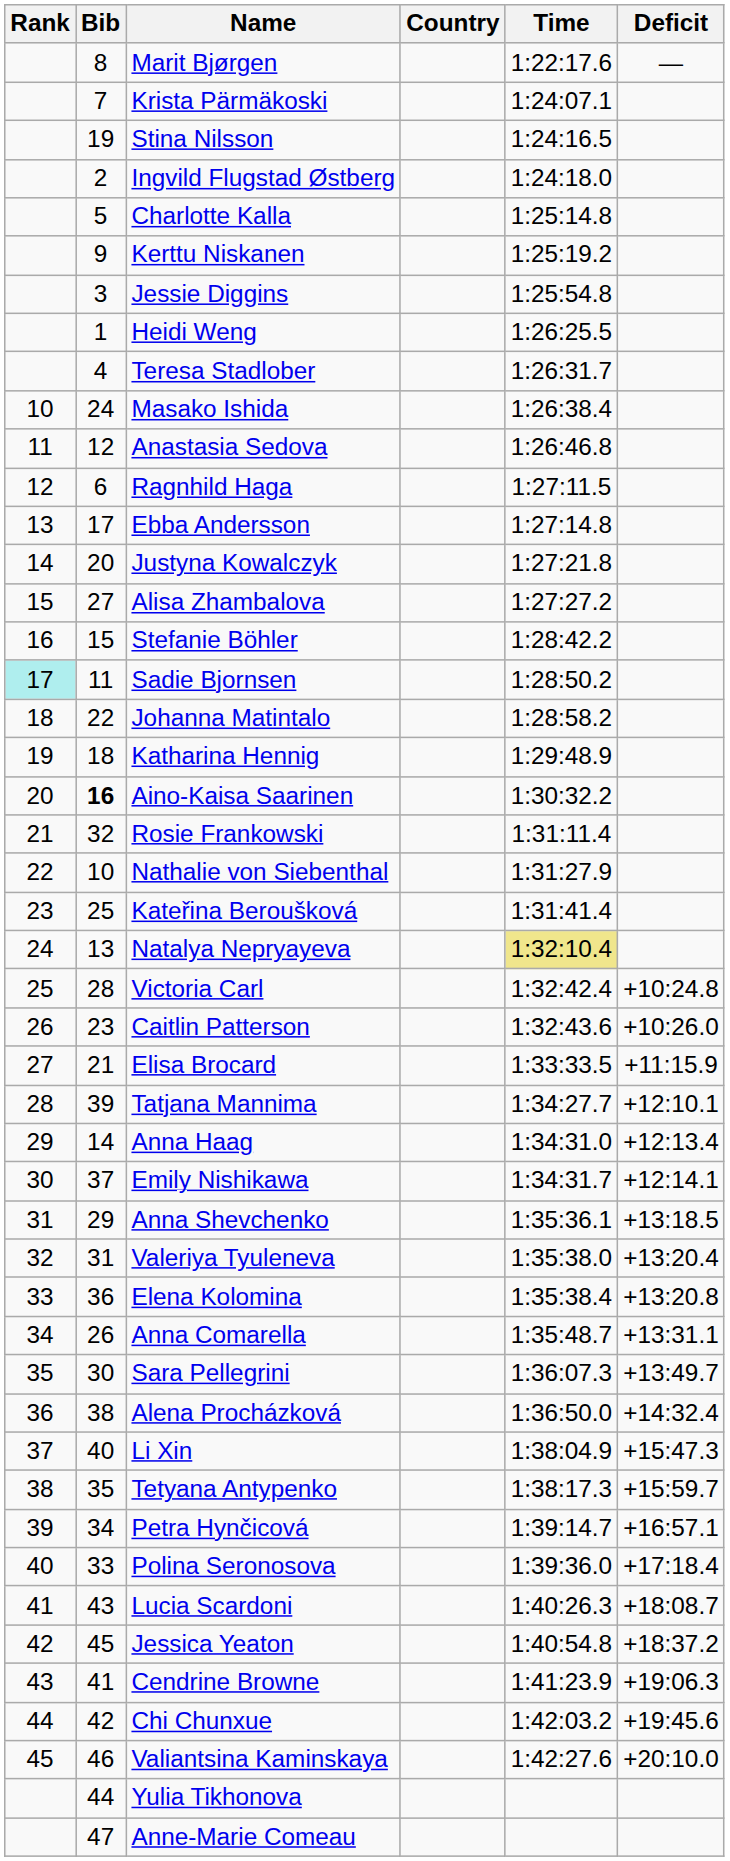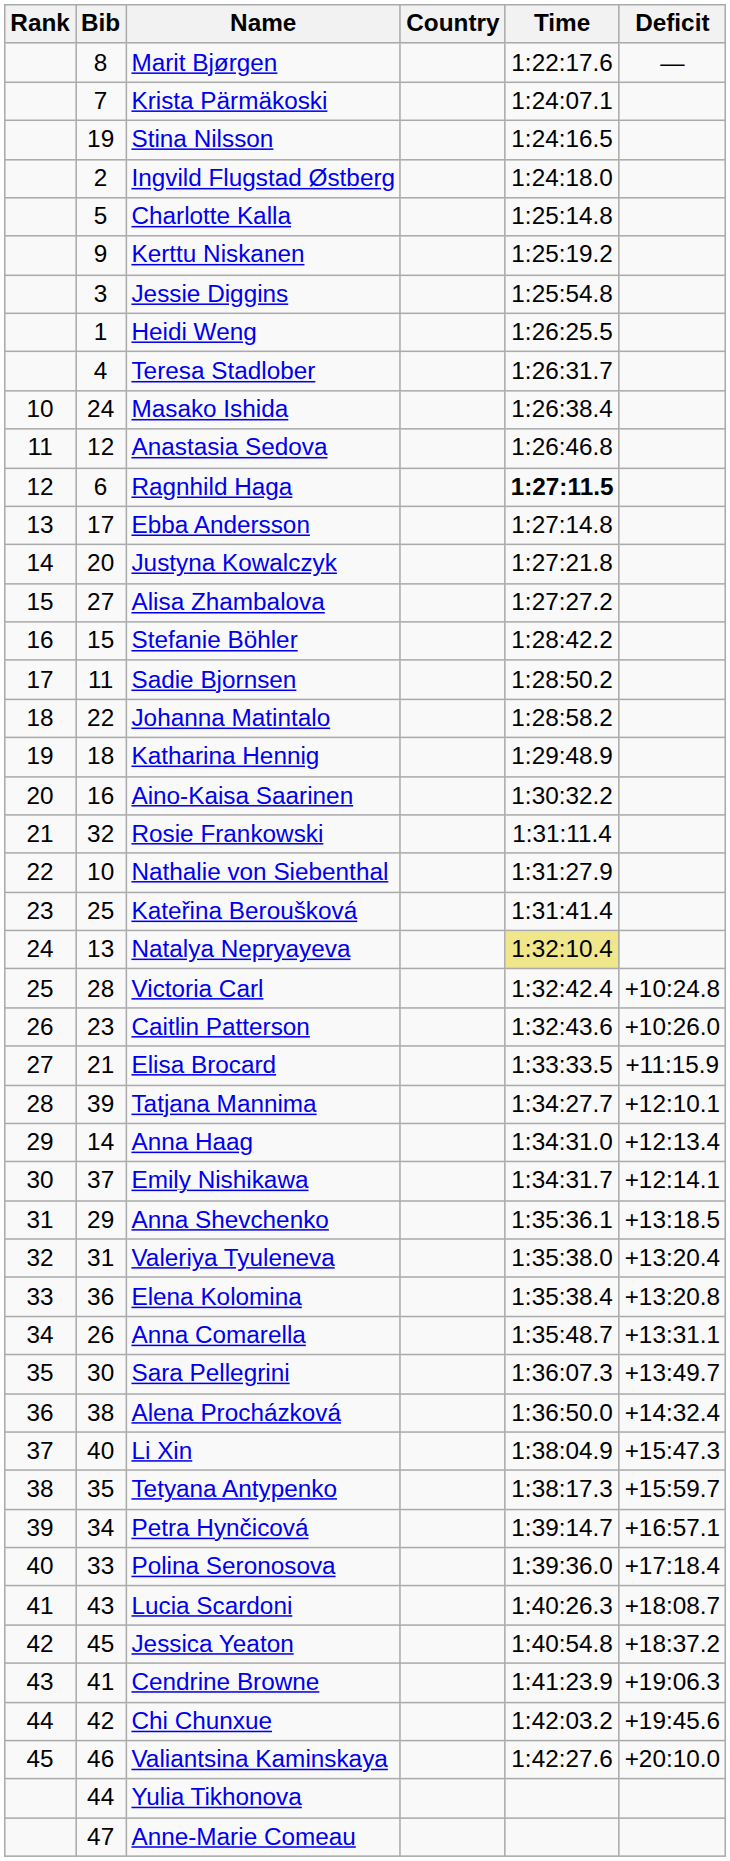(561, 486) normal -> (562, 486) bold
(40, 679) paleturquoise background -> (40, 679) no background
(101, 795) bold -> (101, 795) normal
